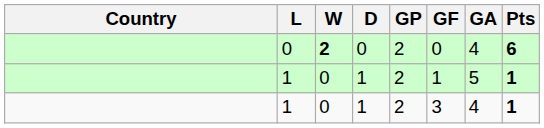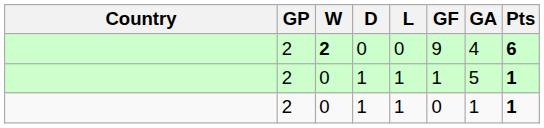columns swapped: (408, 19) <-> (296, 19)
(437, 48) 0 -> (437, 48) 9
(437, 107) 3 -> (437, 107) 0
(474, 107) 4 -> (474, 107) 1
